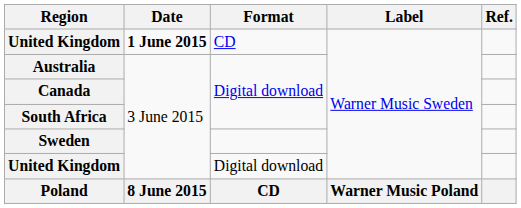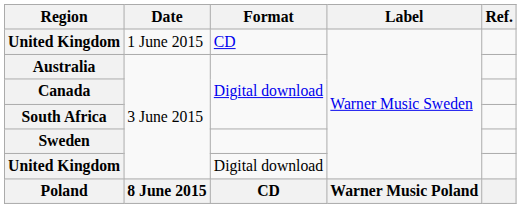(167, 41) bold -> (165, 41) normal
